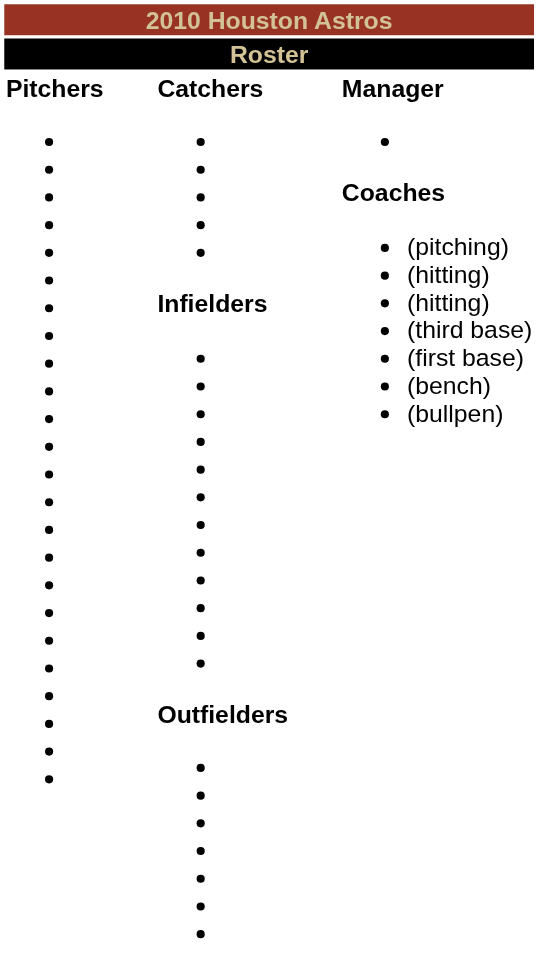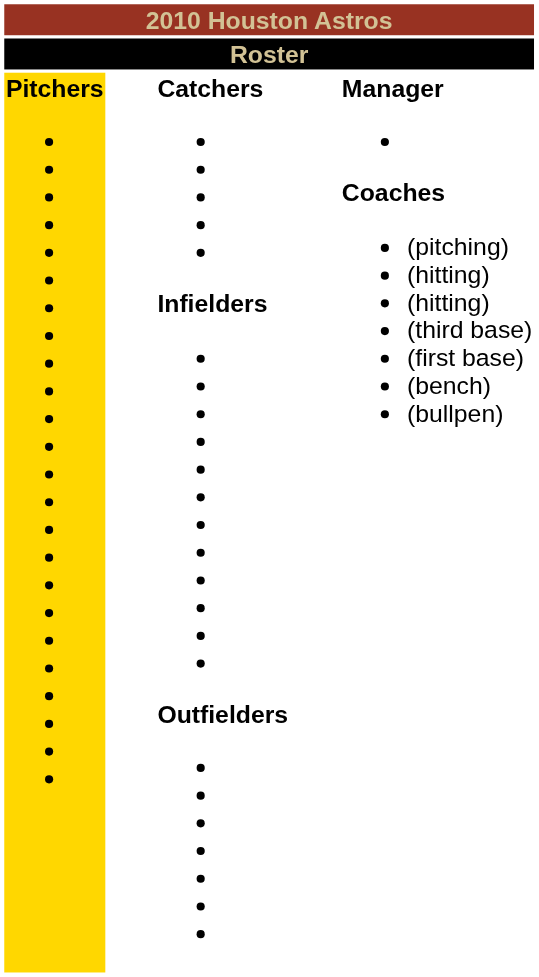(55, 433) no background -> (55, 433) gold background
